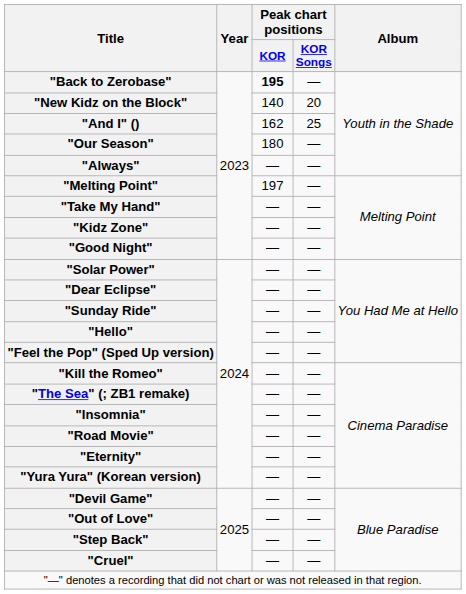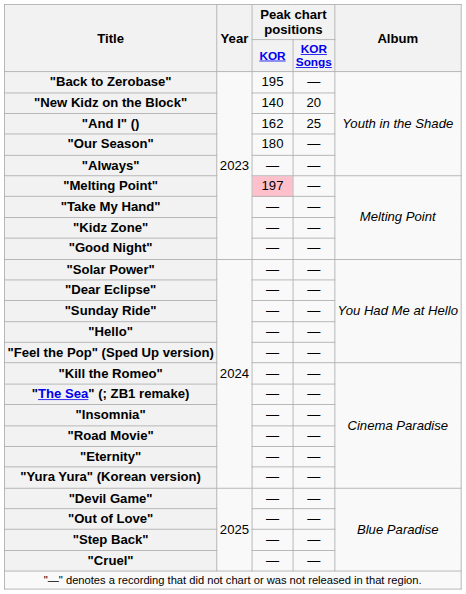(273, 82) bold -> (273, 82) normal
(273, 186) no background -> (273, 186) pink background
